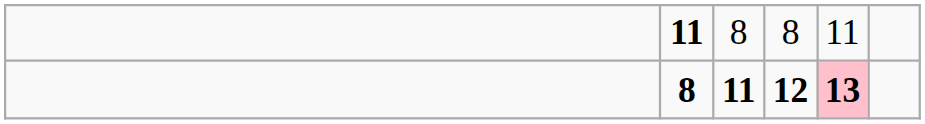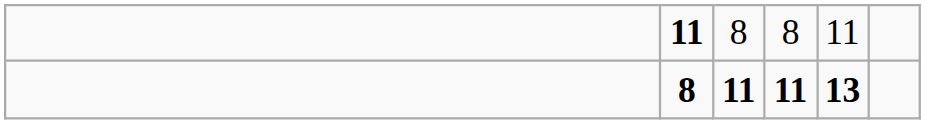(791, 88) 12 -> (791, 88) 11
(842, 88) pink background -> (842, 88) no background
